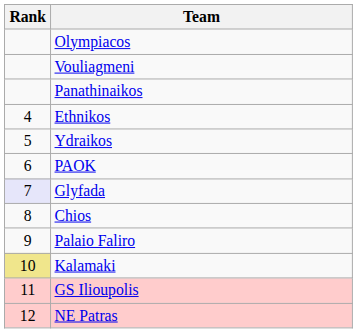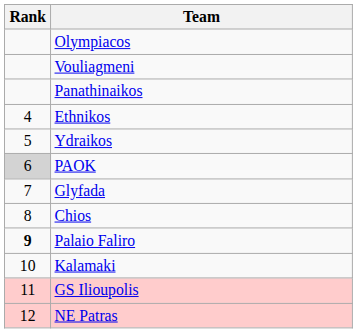(28, 166) no background -> (28, 166) lightgrey background
(28, 191) lavender background -> (28, 191) no background
(28, 240) normal -> (28, 240) bold
(28, 265) khaki background -> (28, 265) no background
